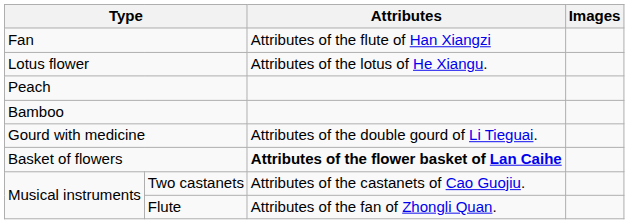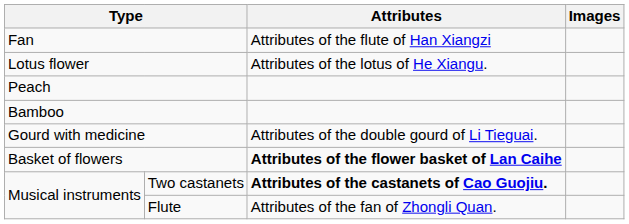(388, 183) normal -> (399, 183) bold
